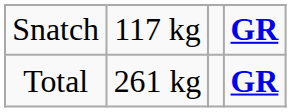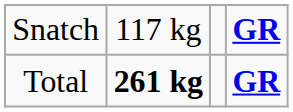(157, 80) normal -> (158, 80) bold
